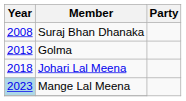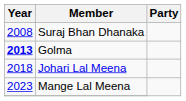(20, 50) normal -> (20, 50) bold
(20, 86) lightblue background -> (20, 86) no background
